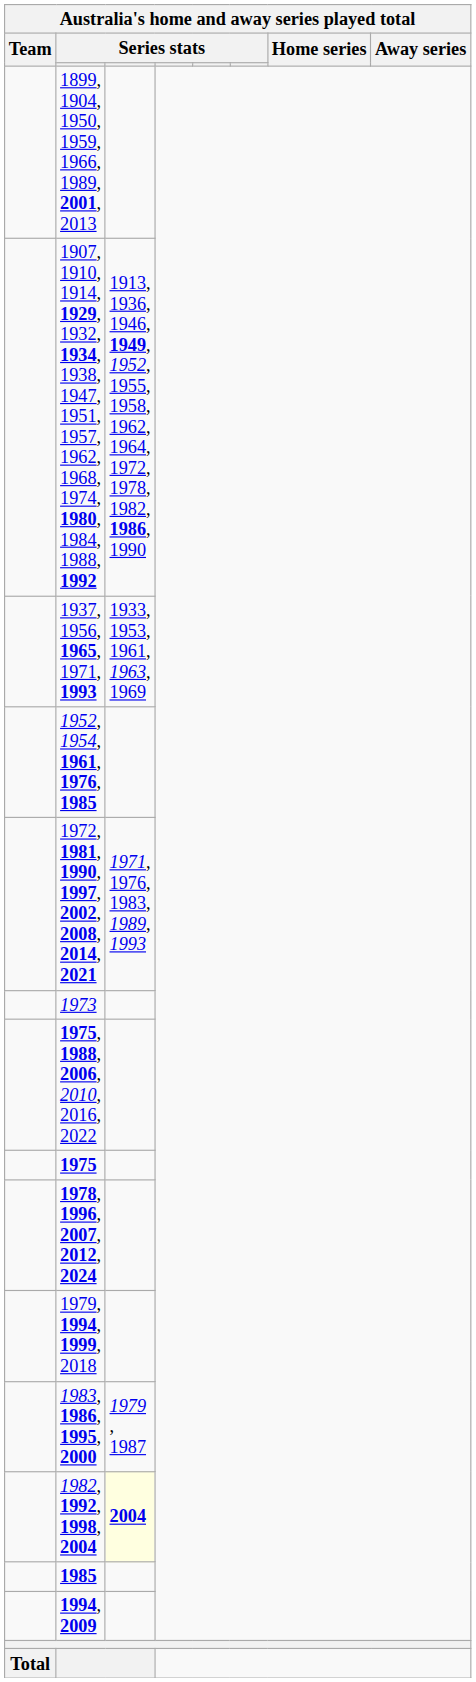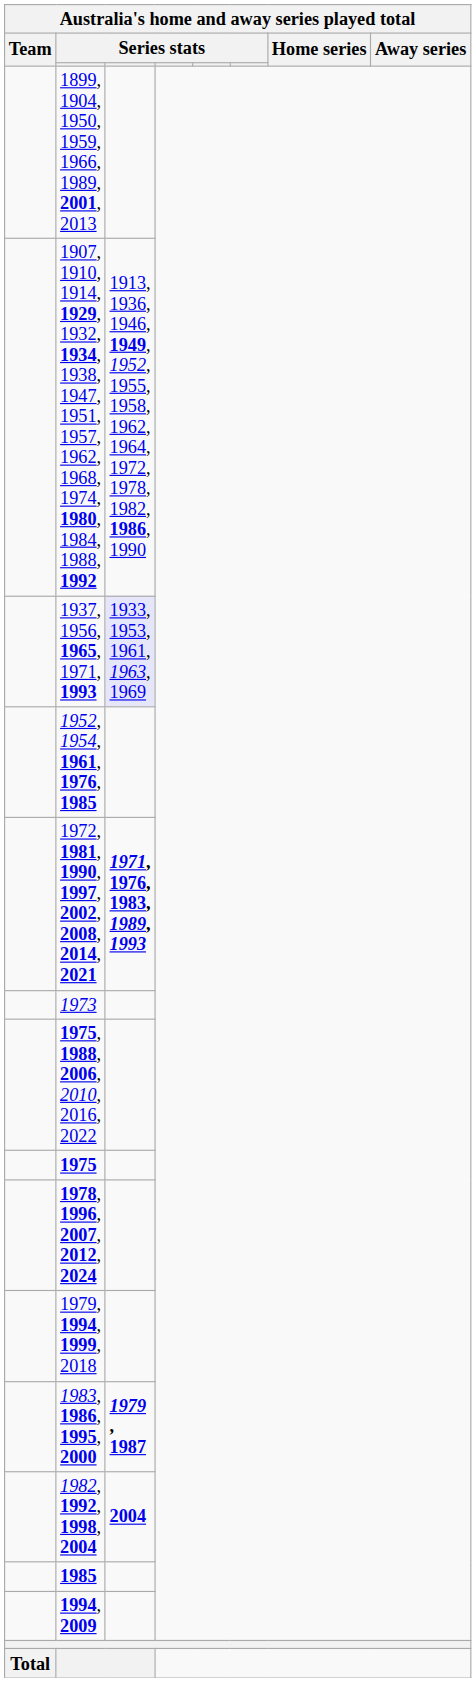(130, 651) no background -> (130, 651) lavender background
(130, 903) normal -> (130, 903) bold
(128, 1426) normal -> (128, 1426) bold
(128, 1516) lightyellow background -> (128, 1516) no background
